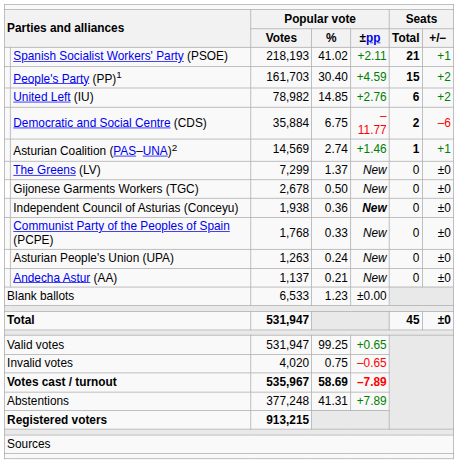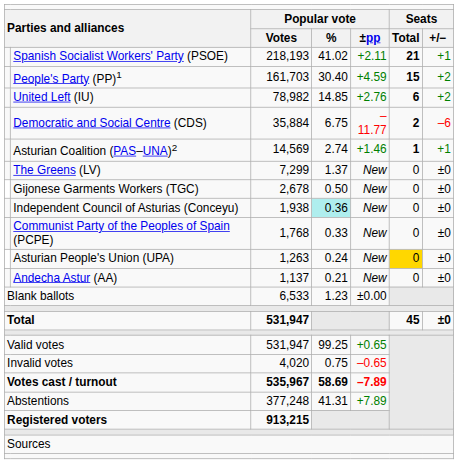(336, 208) no background -> (336, 208) paleturquoise background
(374, 208) bold -> (375, 208) normal
(416, 258) no background -> (416, 258) gold background
